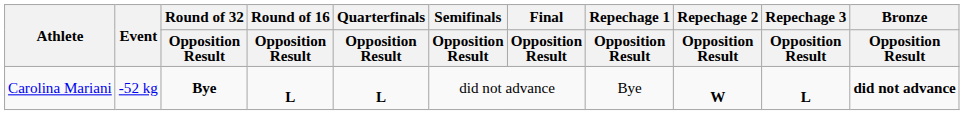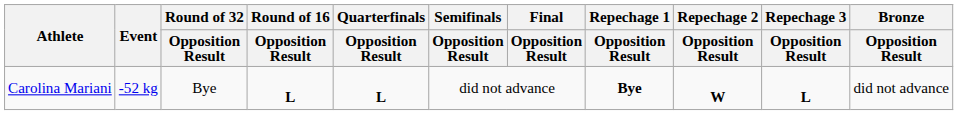(204, 88) bold -> (204, 88) normal
(630, 88) normal -> (630, 88) bold
(905, 88) bold -> (901, 88) normal
